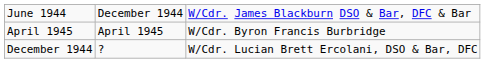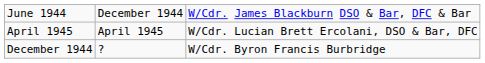(287, 31) W/Cdr. Byron Francis Burbridge -> (333, 31) W/Cdr. Lucian Brett Ercolani, DSO & Bar, DFC
(333, 49) W/Cdr. Lucian Brett Ercolani, DSO & Bar, DFC -> (287, 49) W/Cdr. Byron Francis Burbridge
